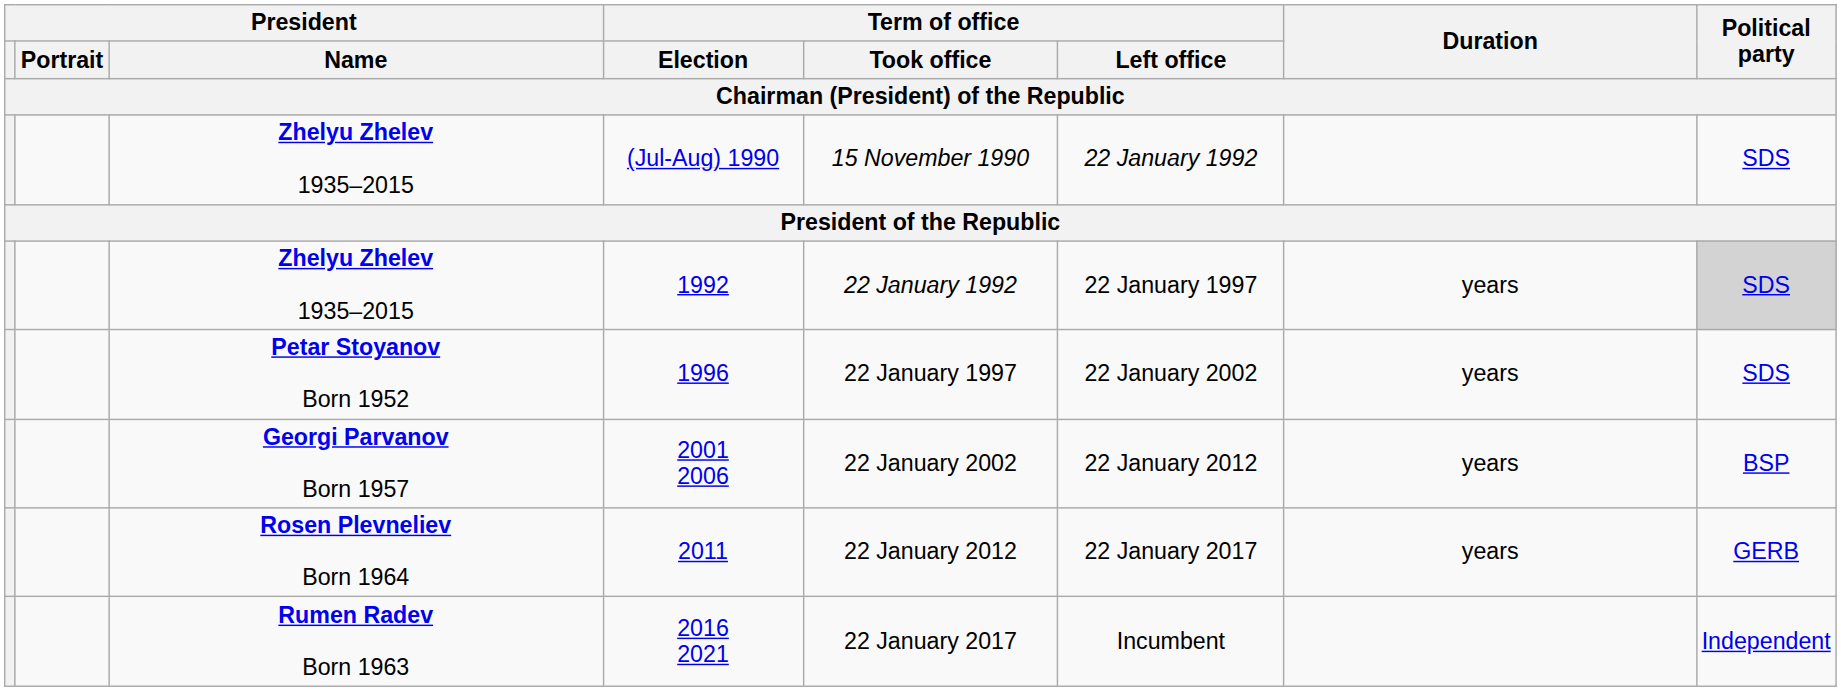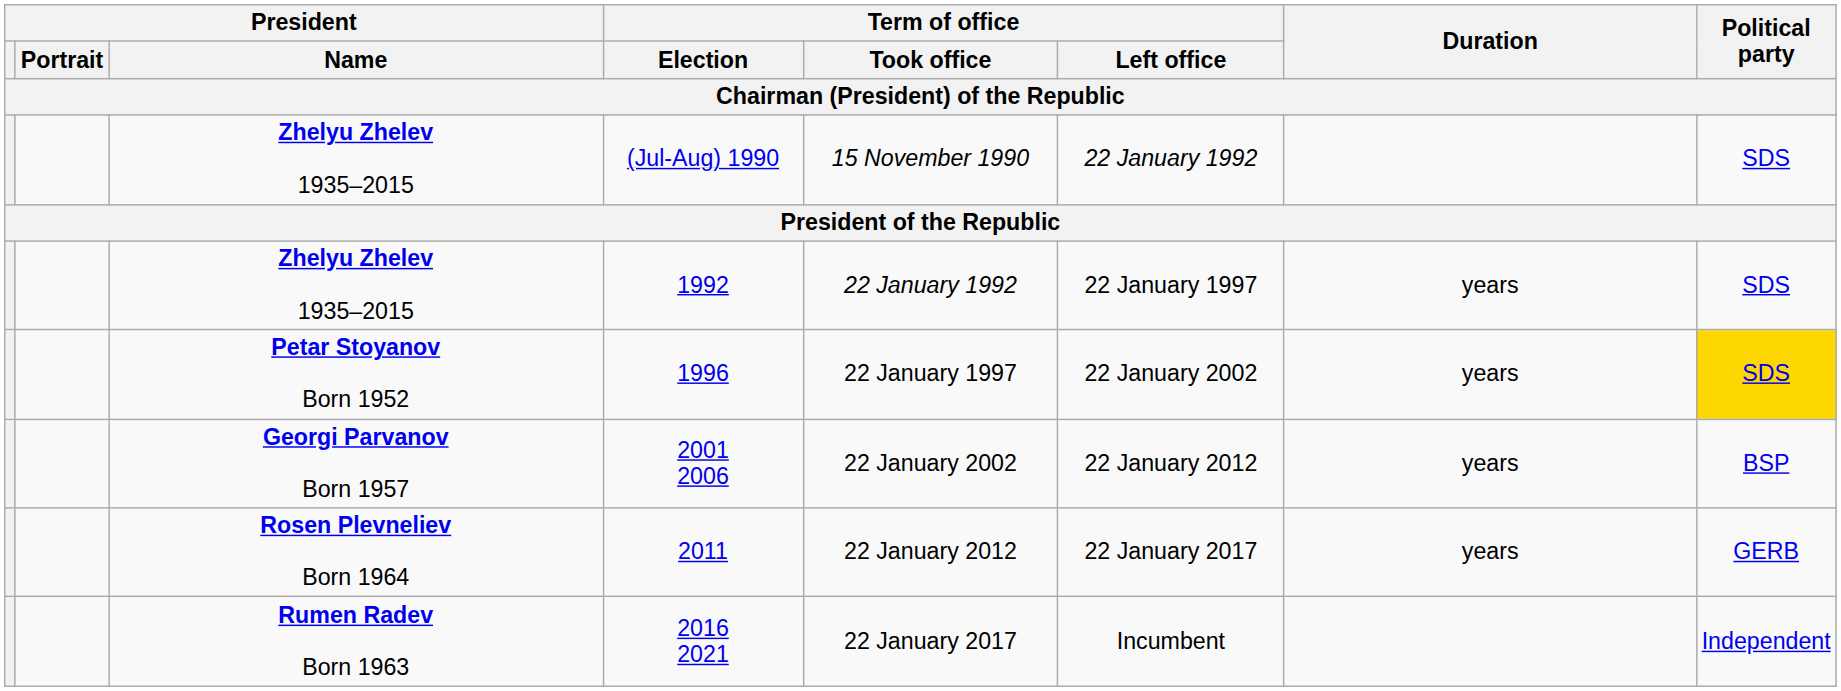(1766, 285) lightgrey background -> (1766, 285) no background
(1766, 374) no background -> (1766, 374) gold background
